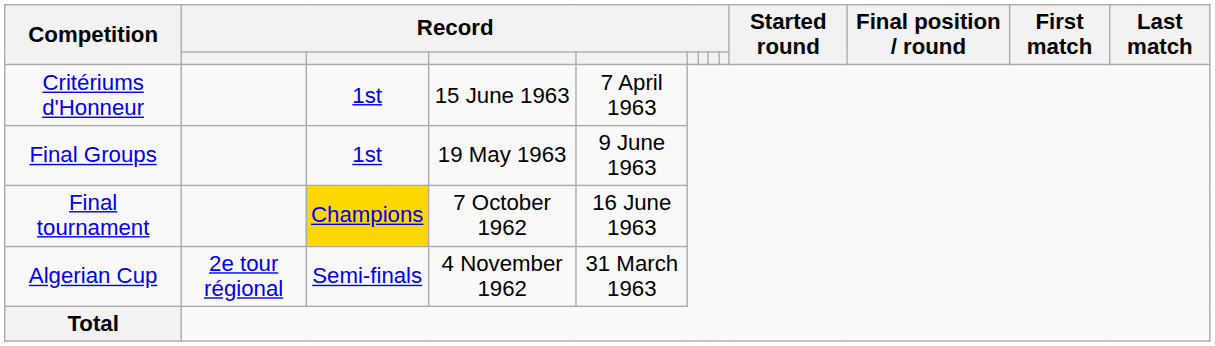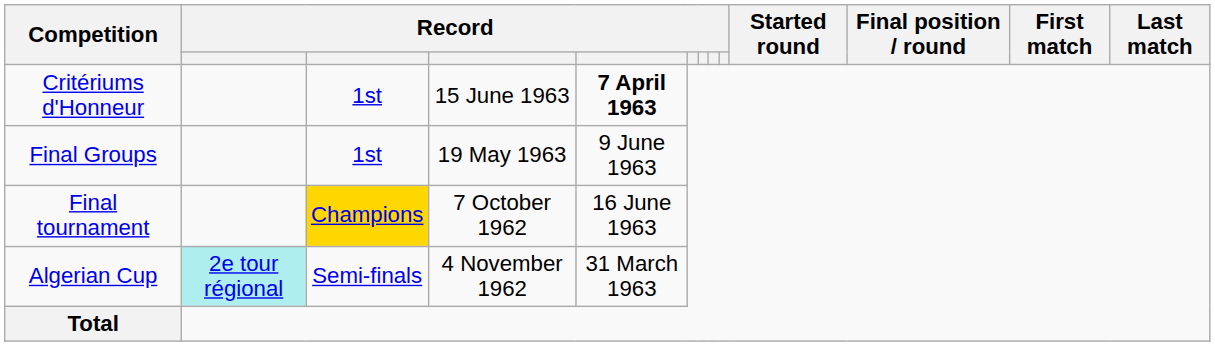(632, 94) normal -> (632, 94) bold
(244, 275) no background -> (244, 275) paleturquoise background
